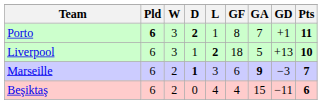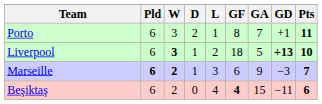(153, 33) bold -> (153, 33) normal
(195, 33) bold -> (195, 33) normal
(174, 52) normal -> (174, 52) bold
(215, 52) bold -> (215, 52) normal
(284, 52) normal -> (284, 52) bold
(153, 71) normal -> (153, 71) bold
(174, 71) normal -> (174, 71) bold
(195, 71) bold -> (195, 71) normal
(260, 71) bold -> (260, 71) normal
(237, 90) normal -> (237, 90) bold
